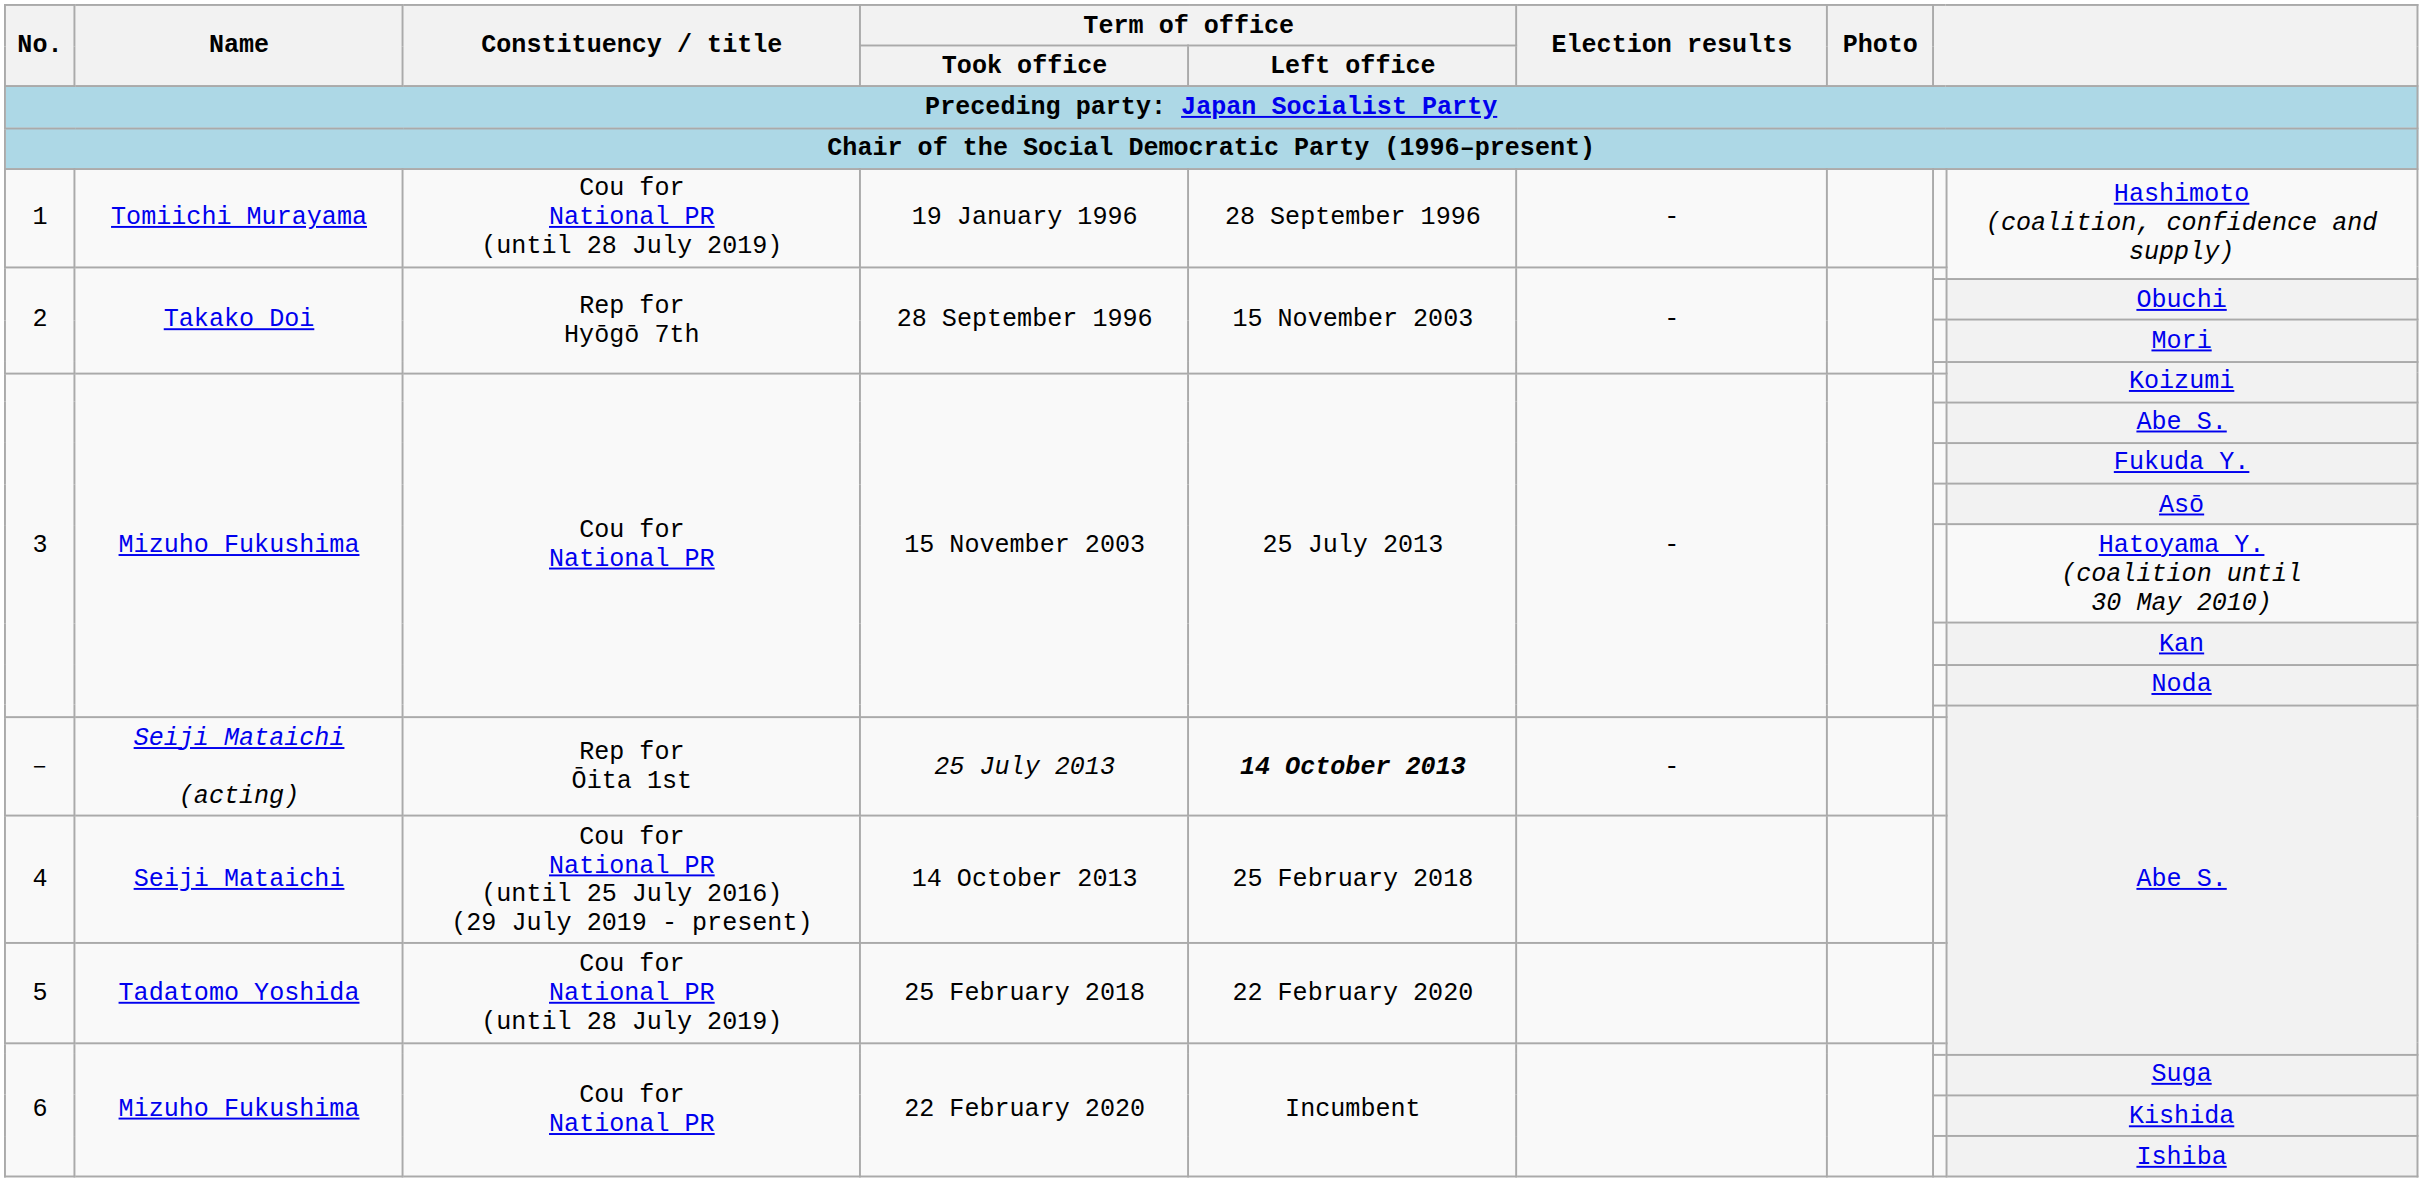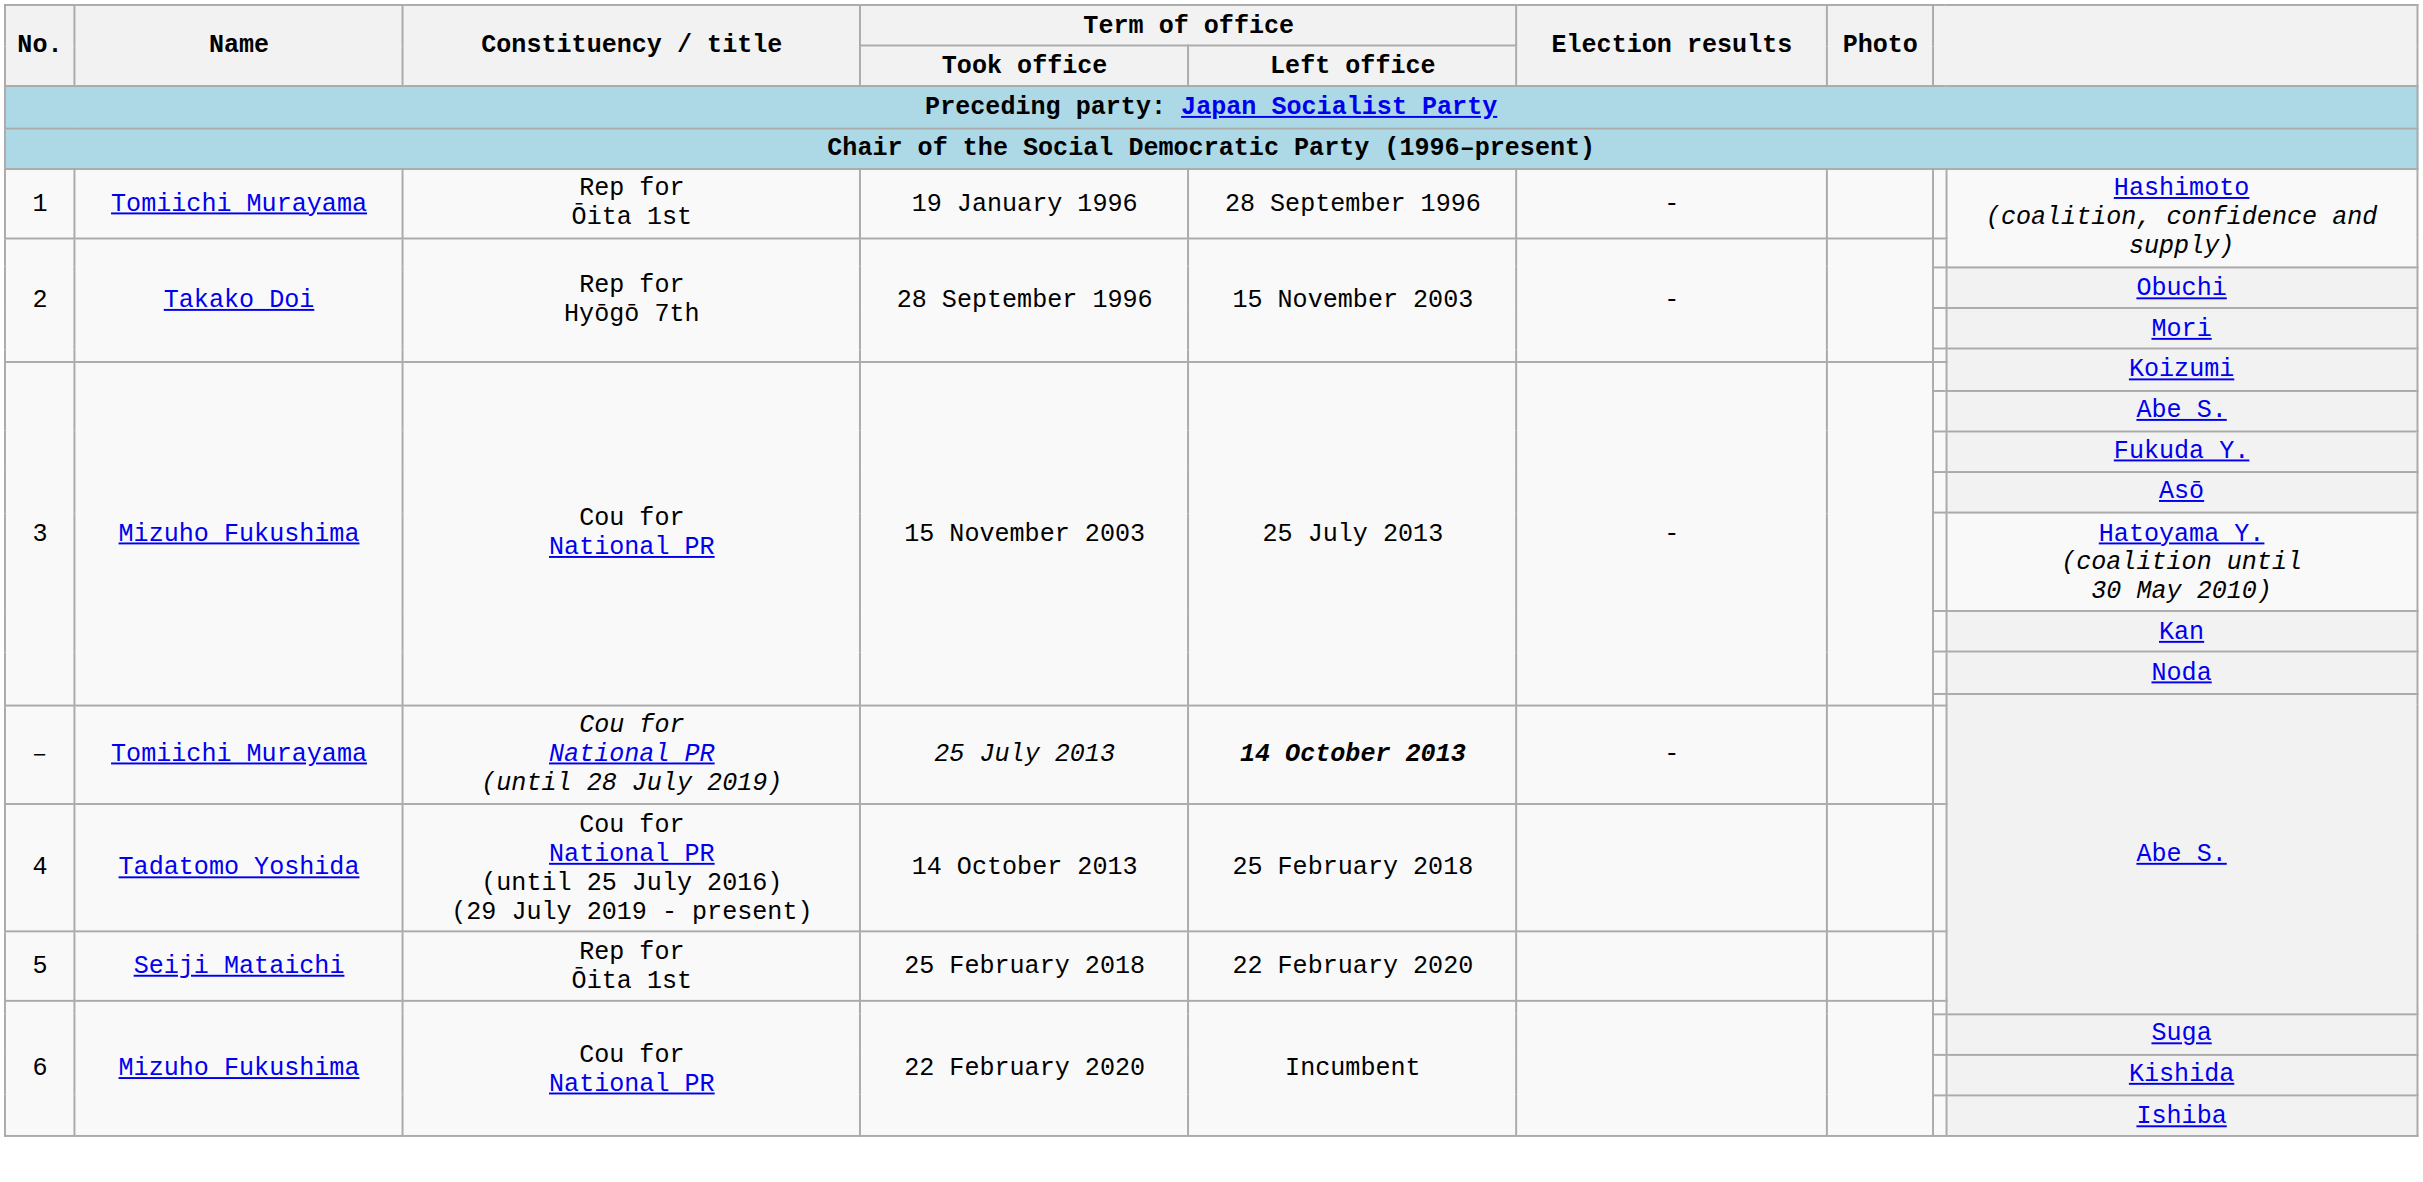(632, 218) Cou for National PR (until 28 July 2019) -> (632, 203) Rep for Ōita 1st
(239, 767) Seiji Mataichi (acting) -> (239, 755) Tomiichi Murayama
(632, 767) Rep for Ōita 1st -> (632, 755) Cou for National PR (until 28 July 2019)
(239, 880) Seiji Mataichi -> (239, 868) Tadatomo Yoshida
(239, 993) Tadatomo Yoshida -> (239, 967) Seiji Mataichi
(632, 993) Cou for National PR (until 28 July 2019) -> (632, 967) Rep for Ōita 1st
